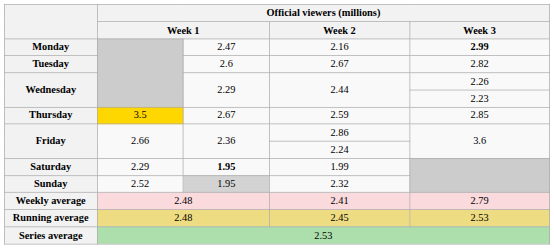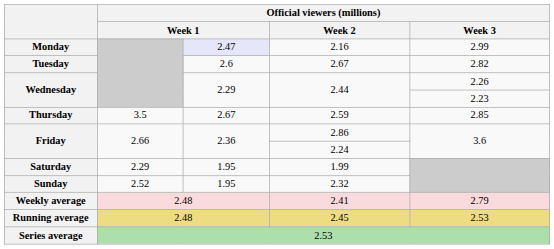(226, 47) no background -> (226, 47) lavender background
(480, 47) bold -> (480, 47) normal
(140, 116) gold background -> (140, 116) no background
(226, 167) bold -> (226, 167) normal
(226, 184) lightgrey background -> (226, 184) no background
